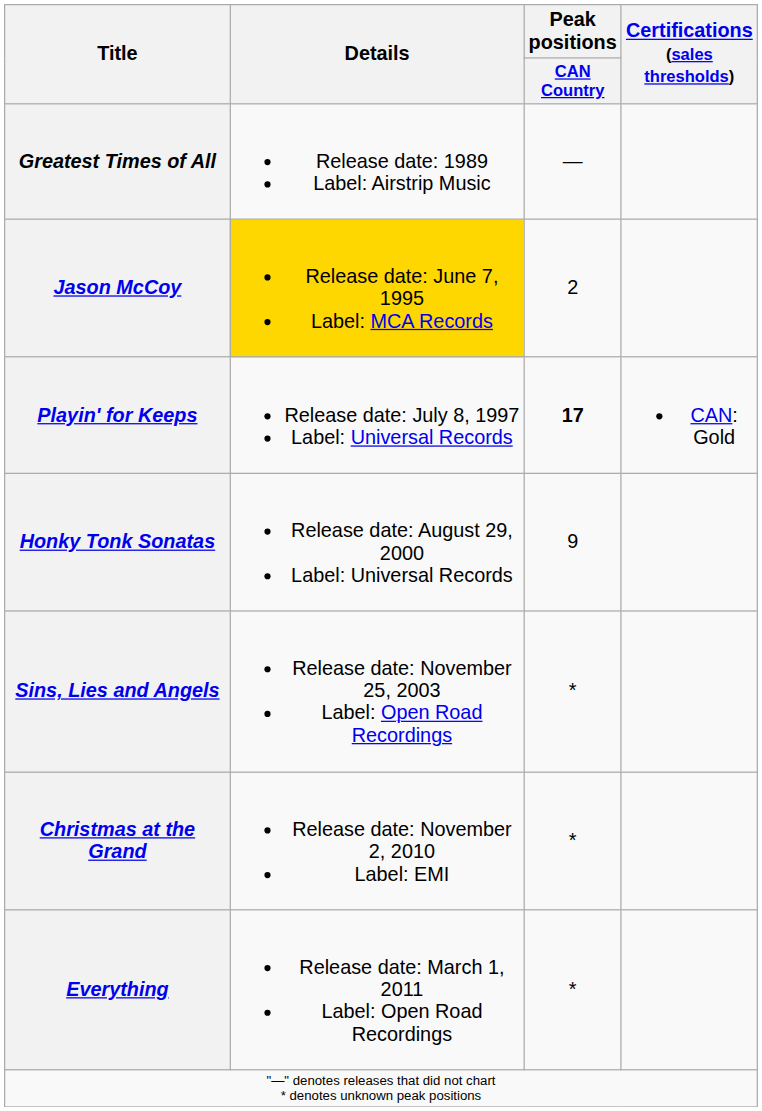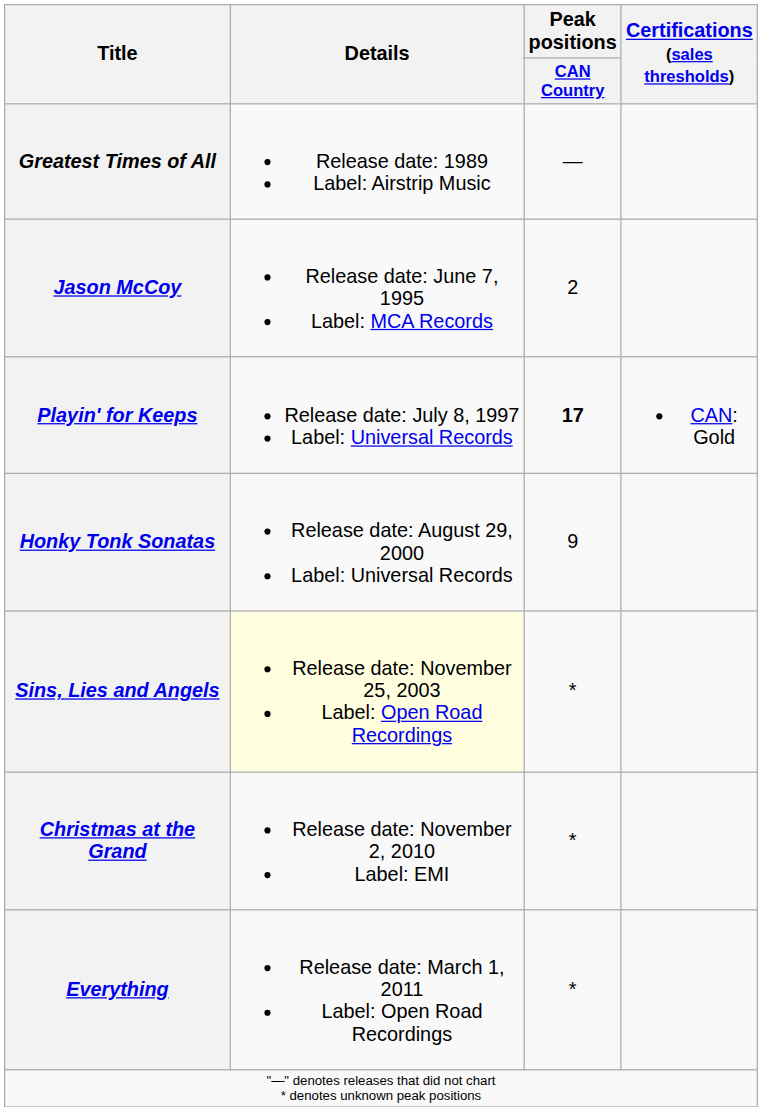(377, 299) gold background -> (377, 299) no background
(377, 703) no background -> (377, 703) lightyellow background
